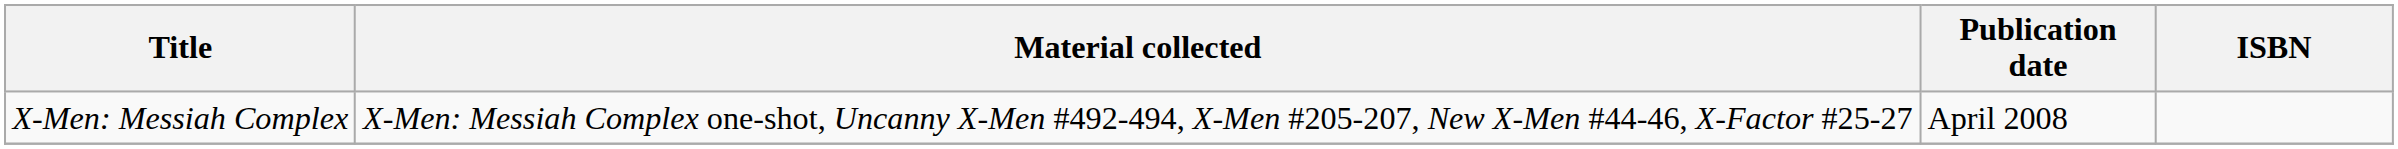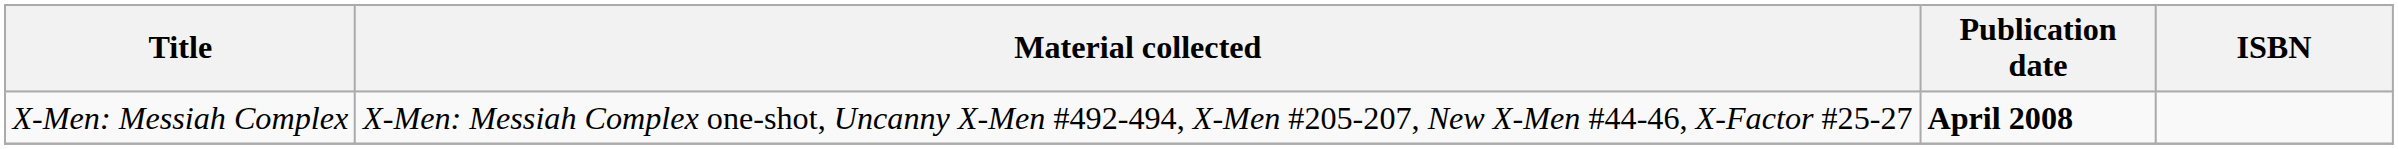(1998, 117) normal -> (2000, 117) bold
